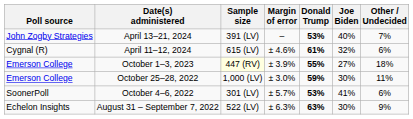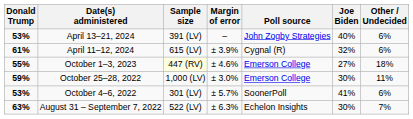columns swapped: (50, 22) <-> (316, 17)
(385, 36) 7% -> (385, 36) 6%
(282, 50) ± 4.6% -> (225, 50) ± 3.9%
(282, 64) ± 3.9% -> (225, 64) ± 4.6%
(385, 107) 9% -> (385, 107) 7%
